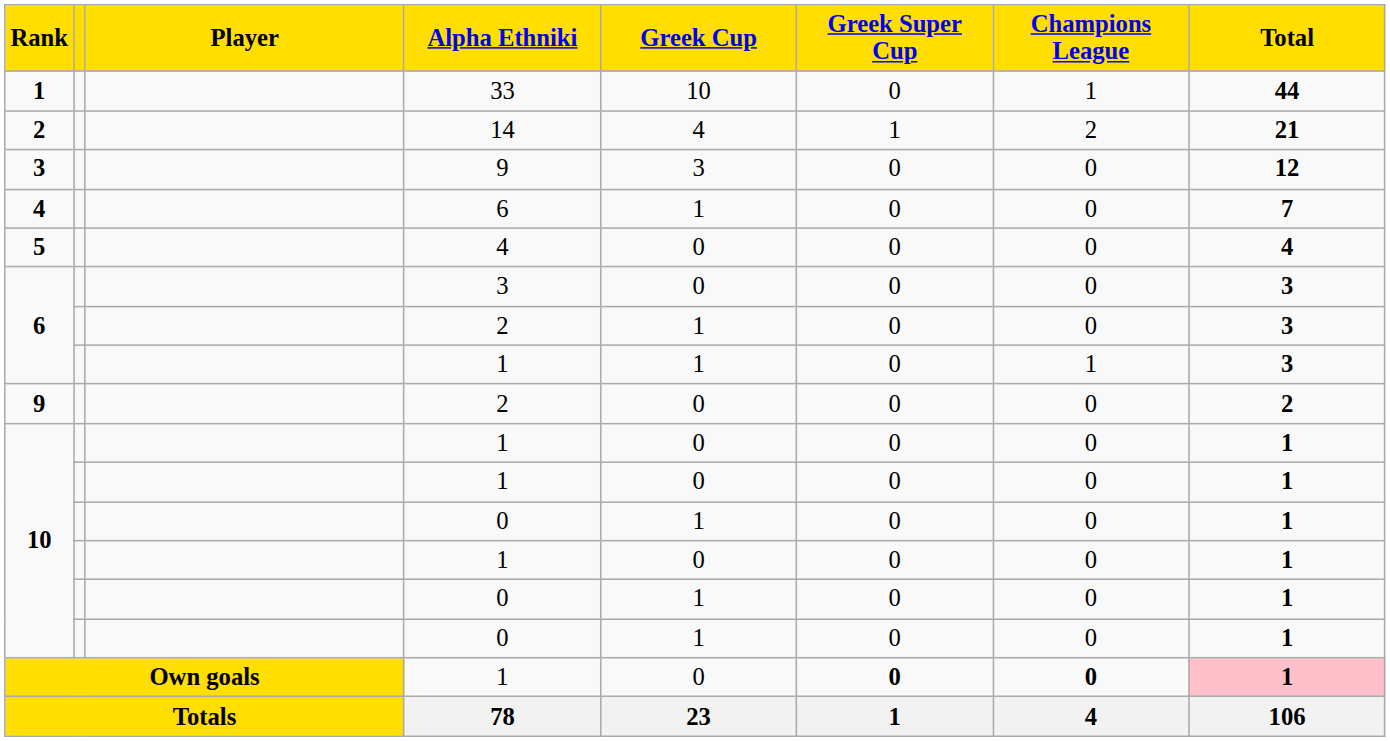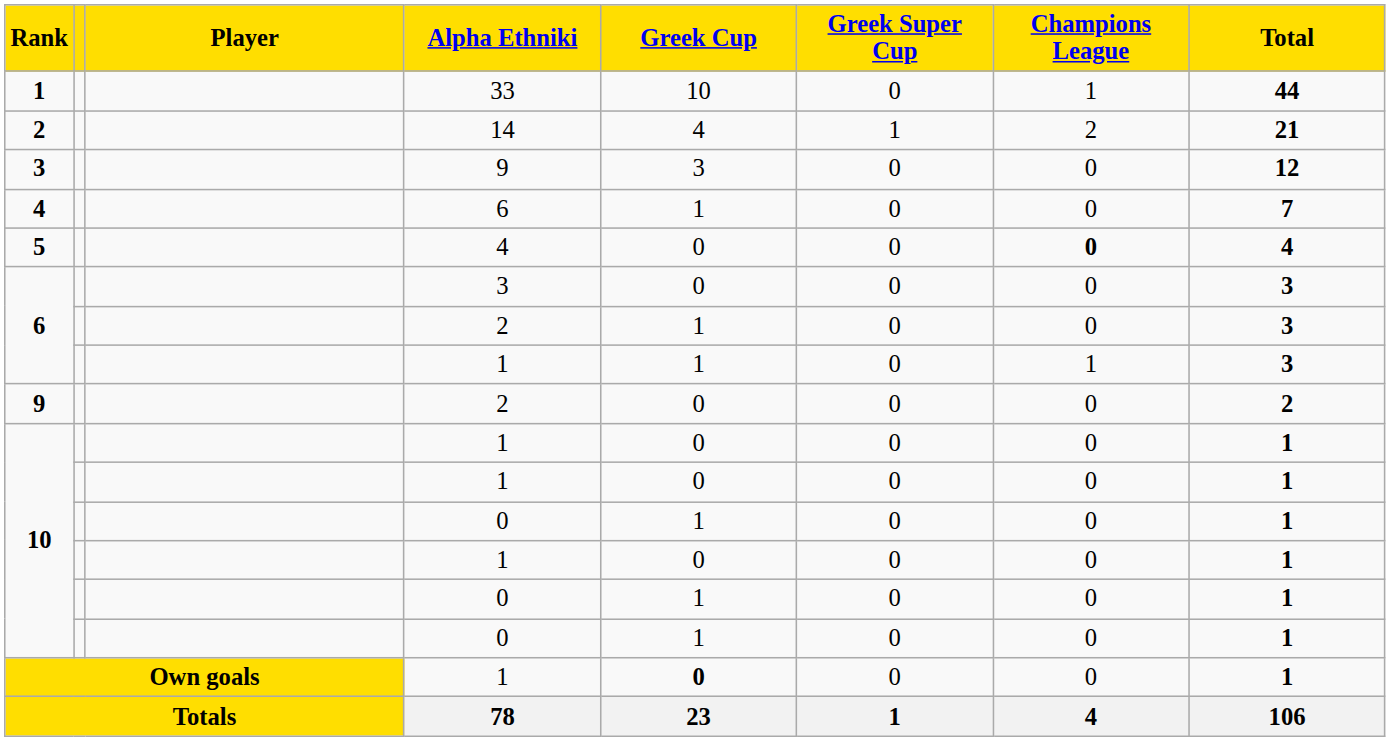(1091, 247) normal -> (1091, 247) bold
(699, 676) normal -> (699, 676) bold
(895, 676) bold -> (895, 676) normal
(1091, 676) bold -> (1091, 676) normal
(1287, 676) pink background -> (1287, 676) no background
